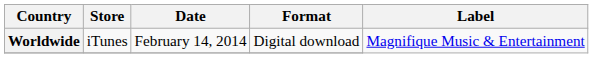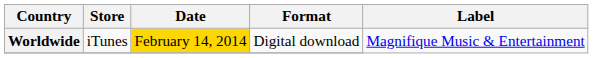(191, 40) no background -> (191, 40) gold background
